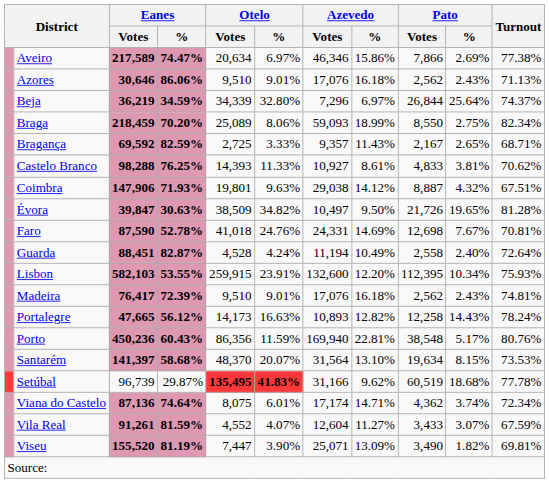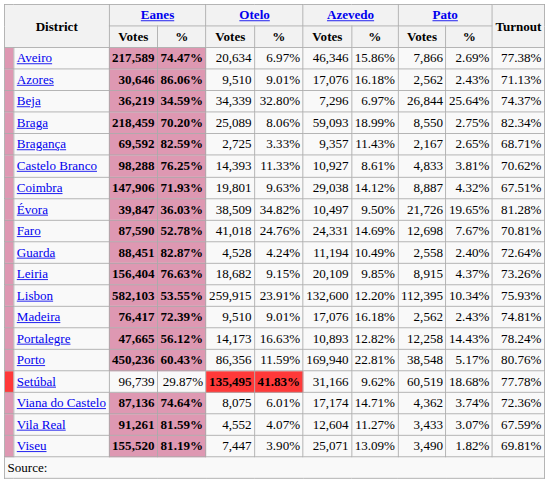(182, 209) 30.63% -> (182, 209) 36.03%
+ row: (32, 274)
- row: (41, 360)
(521, 403) 72.34% -> (521, 403) 72.36%
